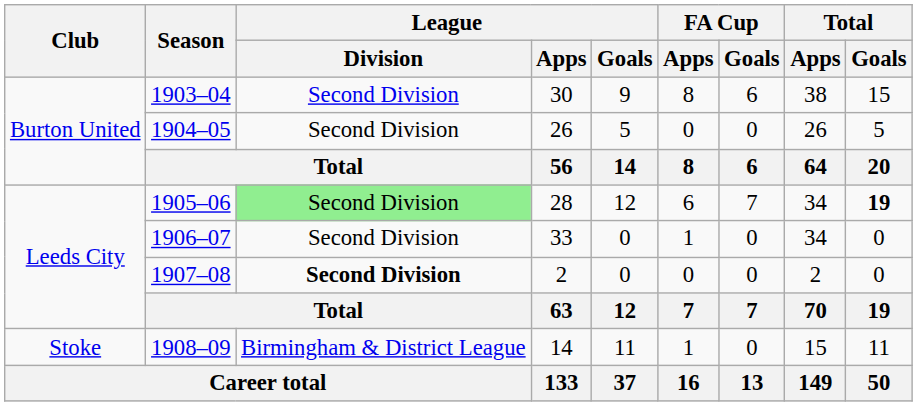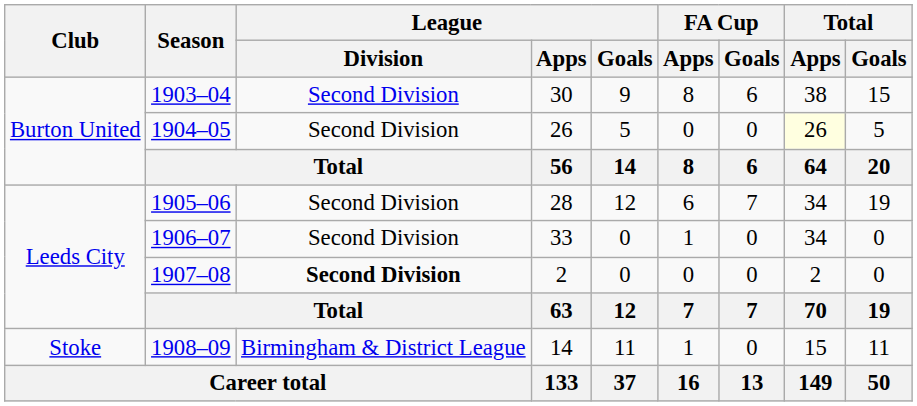(815, 130) no background -> (815, 130) lightyellow background
(383, 202) lightgreen background -> (383, 202) no background
(879, 202) bold -> (879, 202) normal
